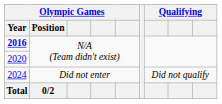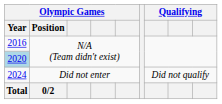(17, 44) bold -> (17, 44) normal
(17, 59) no background -> (17, 59) lightblue background
